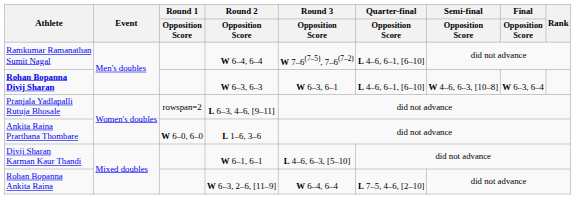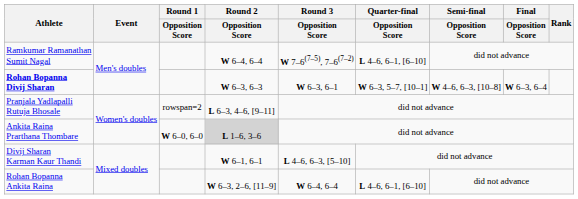(391, 87) L 4–6, 6–1, [6–10] -> (393, 87) W 6–3, 5–7, [10–1]
(242, 137) no background -> (242, 137) lightgrey background
(391, 187) L 7–5, 4–6, [2–10] -> (393, 187) L 4–6, 6–1, [6–10]
